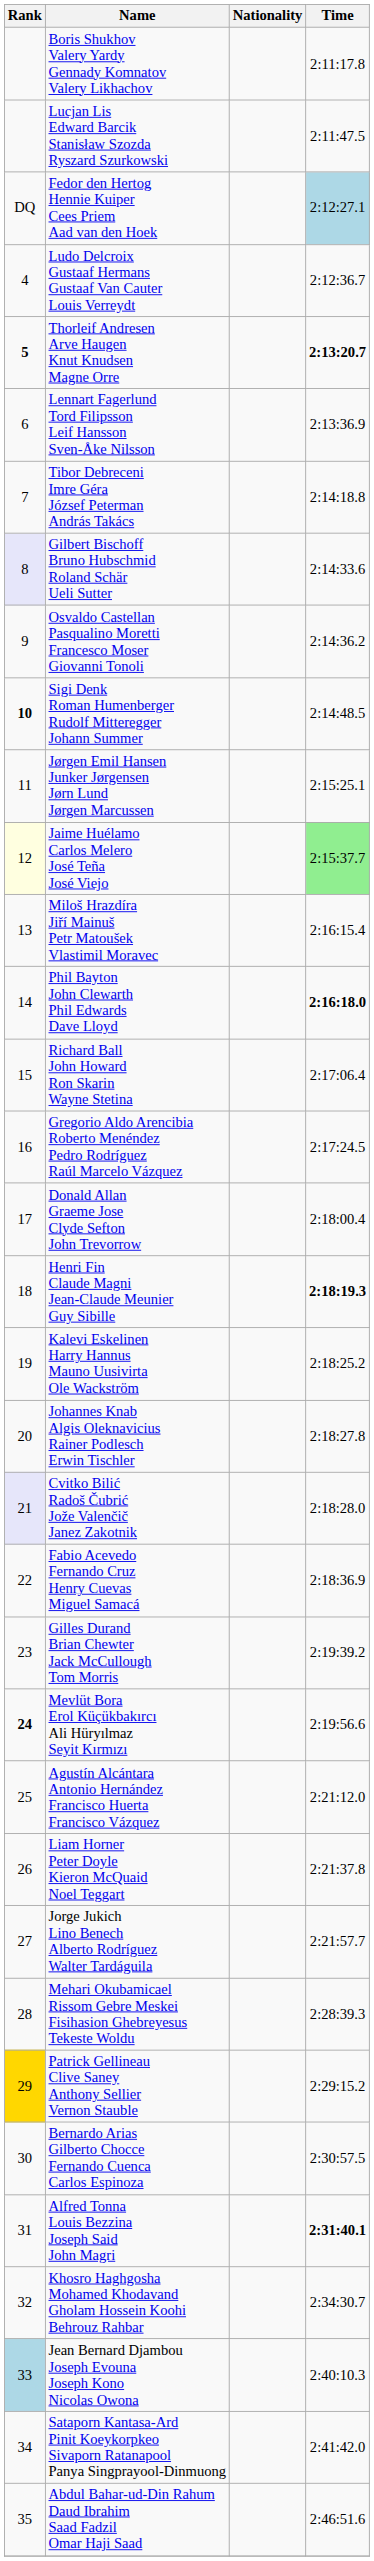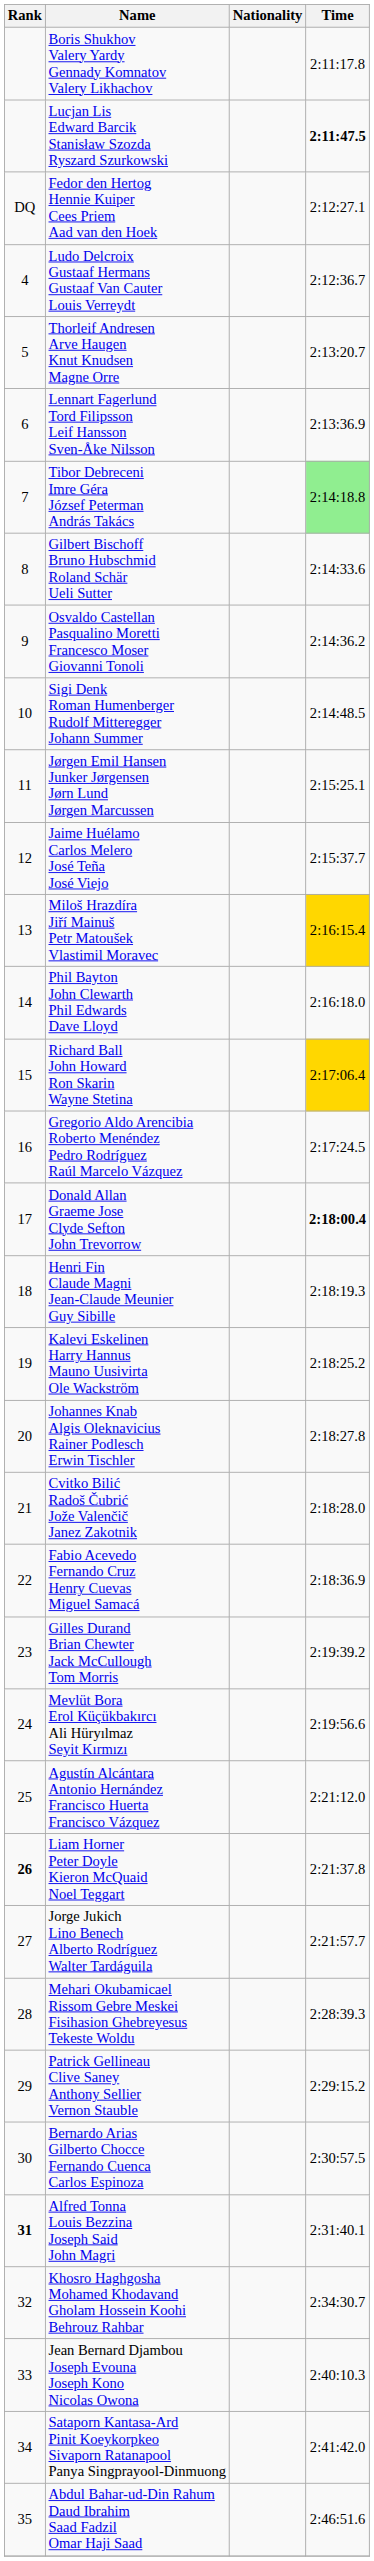(338, 135) normal -> (338, 135) bold
(338, 208) lightblue background -> (338, 208) no background
(25, 352) bold -> (25, 352) normal
(338, 352) bold -> (338, 352) normal
(338, 497) no background -> (338, 497) lightgreen background
(25, 569) lavender background -> (25, 569) no background
(25, 713) bold -> (25, 713) normal
(25, 858) lightyellow background -> (25, 858) no background
(338, 858) lightgreen background -> (338, 858) no background
(338, 930) no background -> (338, 930) gold background
(338, 1002) bold -> (338, 1002) normal
(338, 1074) no background -> (338, 1074) gold background
(338, 1219) normal -> (338, 1219) bold
(338, 1291) bold -> (338, 1291) normal
(25, 1508) lavender background -> (25, 1508) no background
(25, 1725) bold -> (25, 1725) normal
(25, 1869) normal -> (25, 1869) bold
(25, 2086) gold background -> (25, 2086) no background
(25, 2230) normal -> (25, 2230) bold
(338, 2230) bold -> (338, 2230) normal
(25, 2375) lightblue background -> (25, 2375) no background
